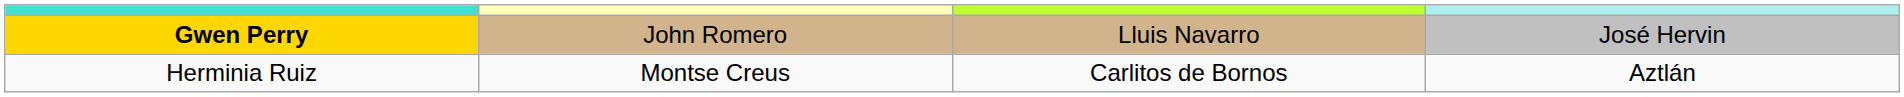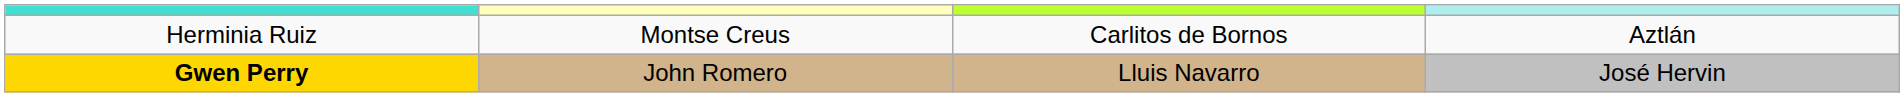rows swapped: (242, 34) <-> (242, 72)
